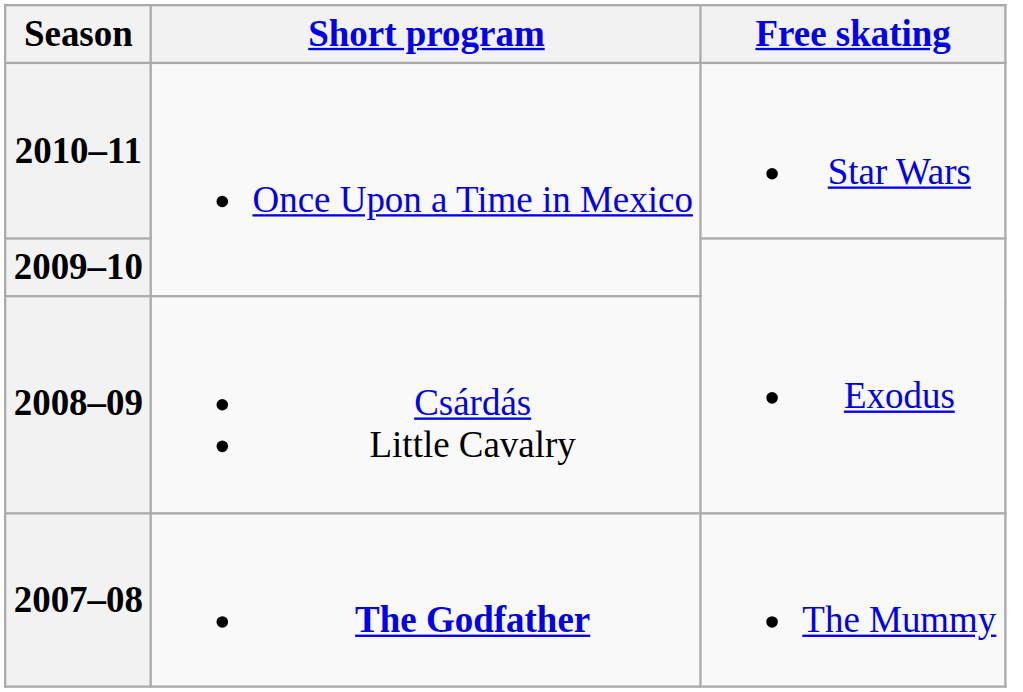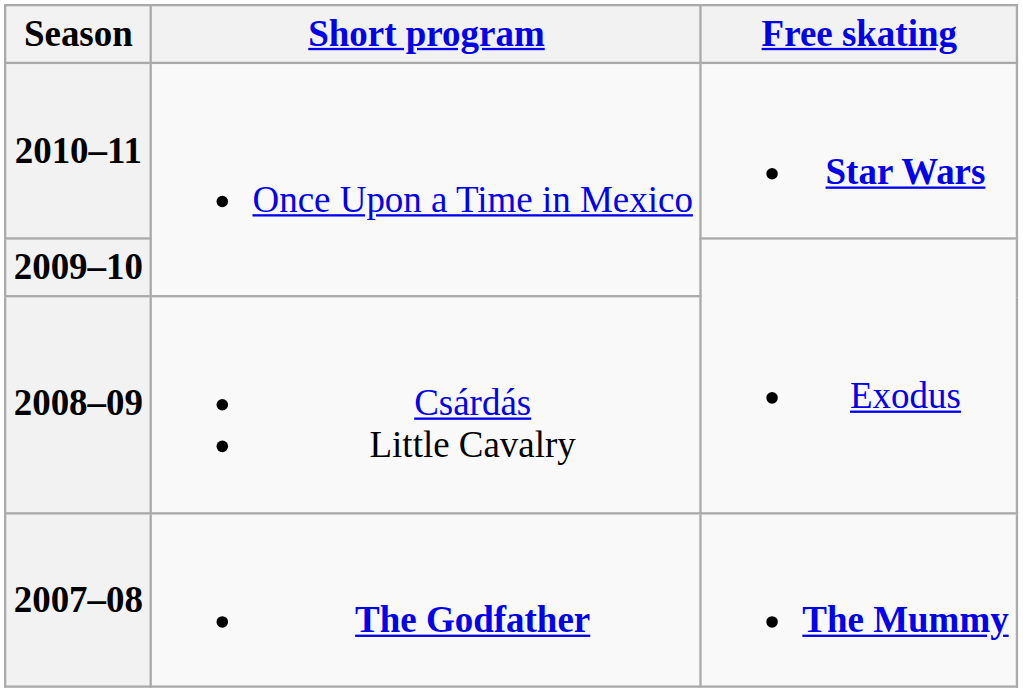(853, 172) normal -> (859, 172) bold
(853, 620) normal -> (859, 620) bold
